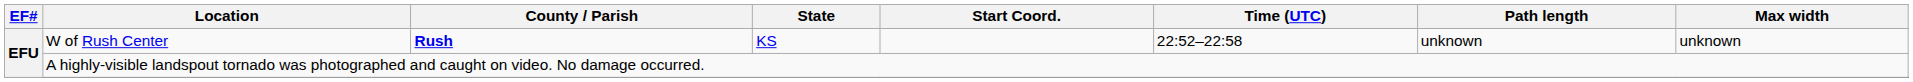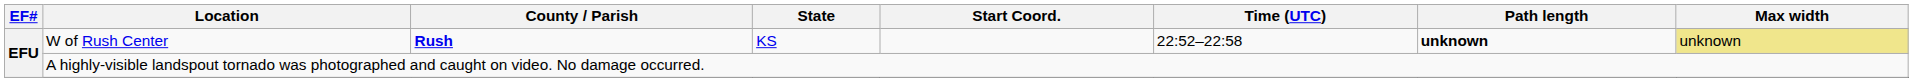(1451, 41) normal -> (1454, 41) bold
(1710, 41) no background -> (1710, 41) khaki background
